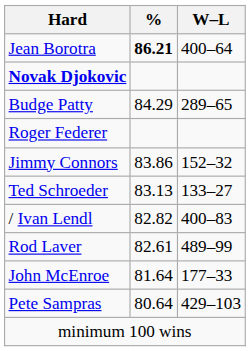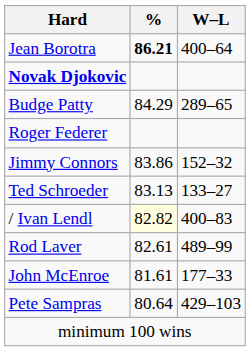(154, 218) no background -> (154, 218) lightyellow background
(154, 274) 81.64 -> (154, 274) 81.61
